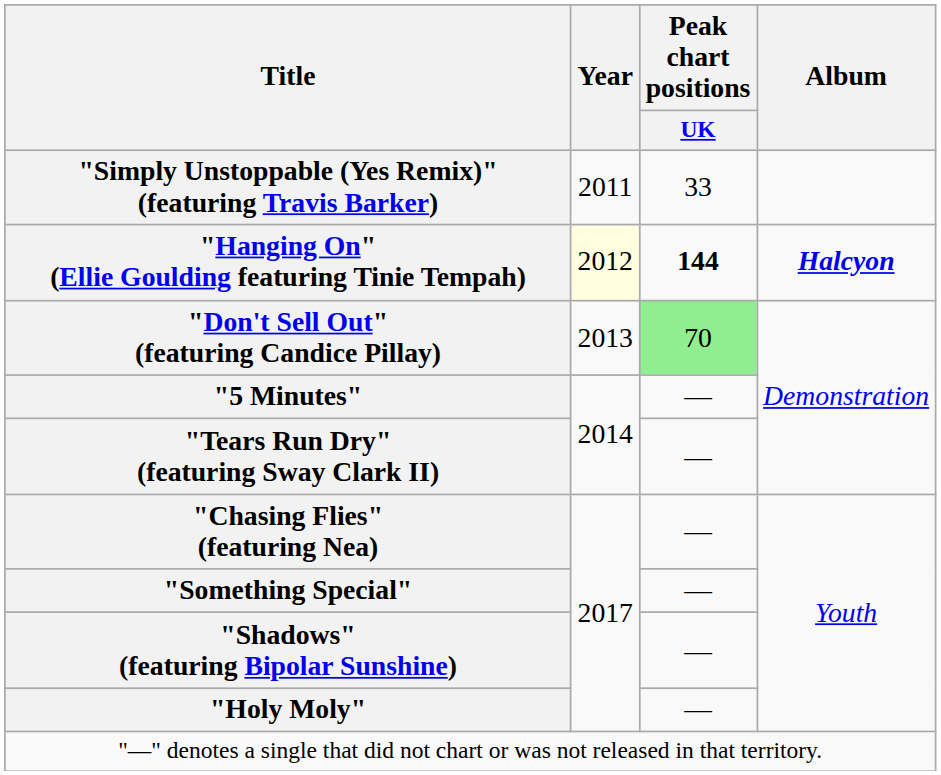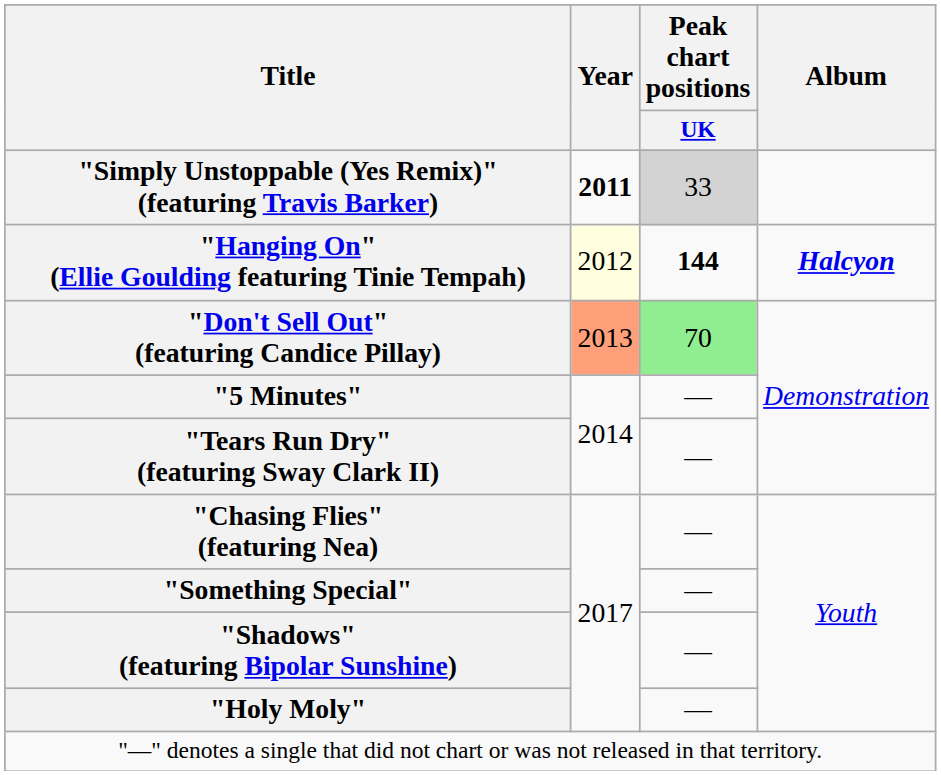(605, 187) normal -> (605, 187) bold
(698, 187) no background -> (698, 187) lightgrey background
(605, 337) no background -> (605, 337) lightsalmon background
